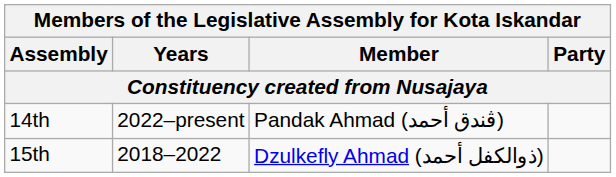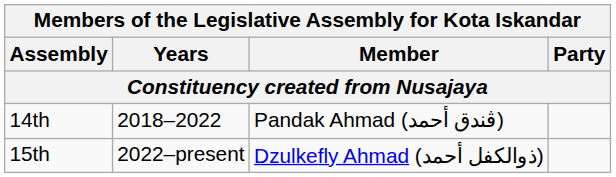(181, 120) 2022–present -> (169, 120) 2018–2022
(169, 154) 2018–2022 -> (181, 154) 2022–present
